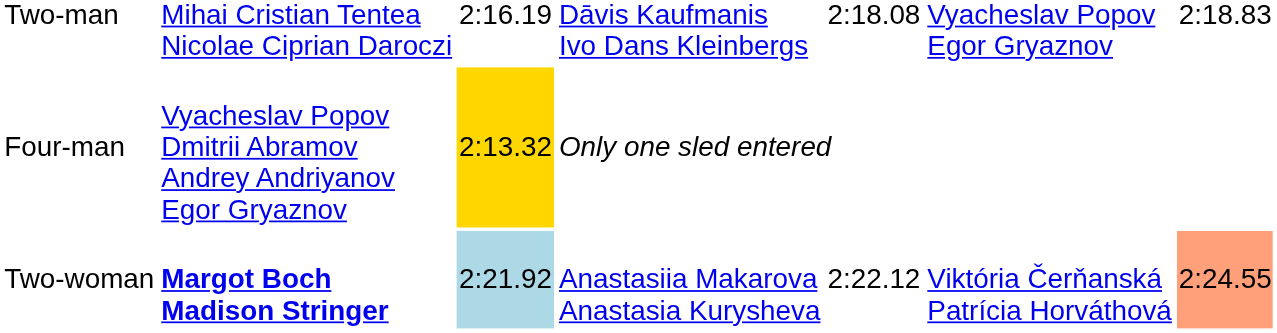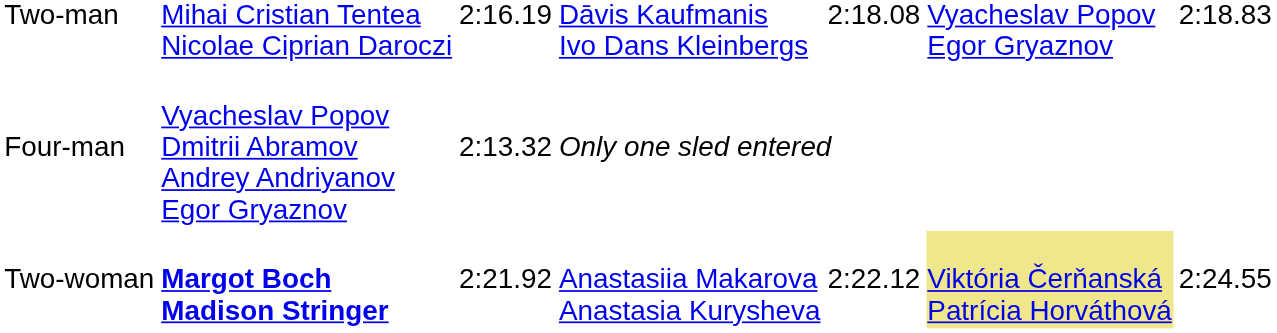(506, 147) gold background -> (506, 147) no background
(506, 279) lightblue background -> (506, 279) no background
(1050, 294) no background -> (1050, 294) khaki background
(1225, 279) lightsalmon background -> (1225, 279) no background
